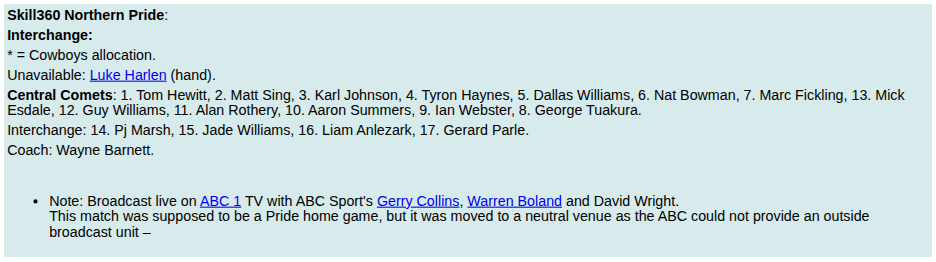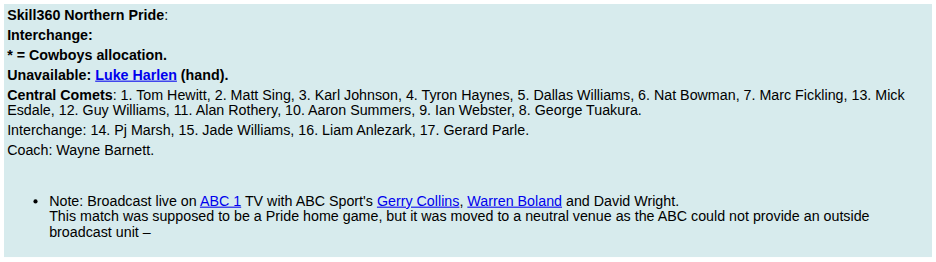(82, 55) normal -> (87, 55) bold
(112, 75) normal -> (118, 75) bold
